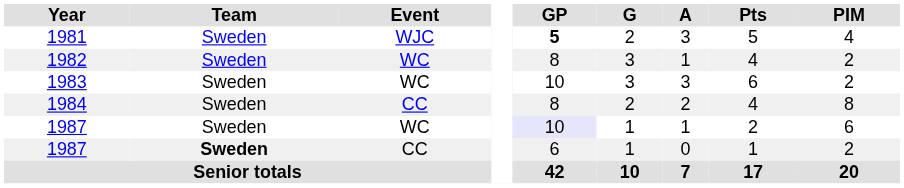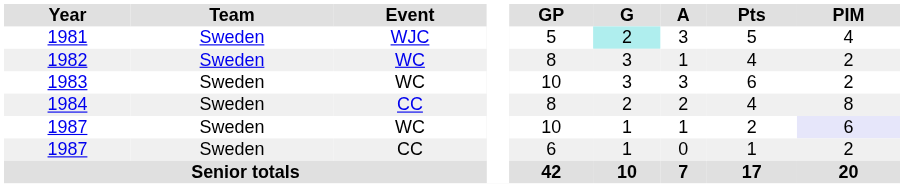(555, 37) bold -> (551, 37) normal
(630, 37) no background -> (627, 37) paleturquoise background
(555, 127) lavender background -> (551, 127) no background
(849, 127) no background -> (849, 127) lavender background
(234, 149) bold -> (232, 149) normal
